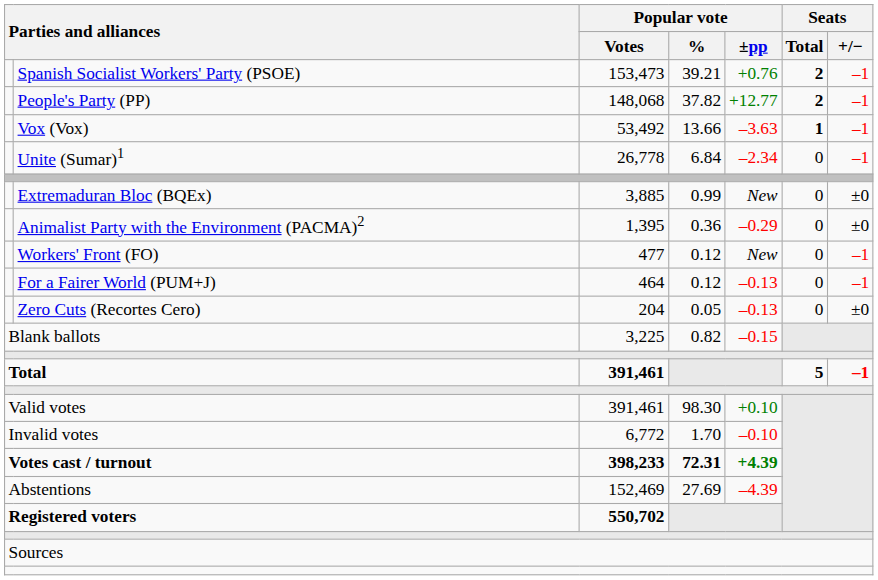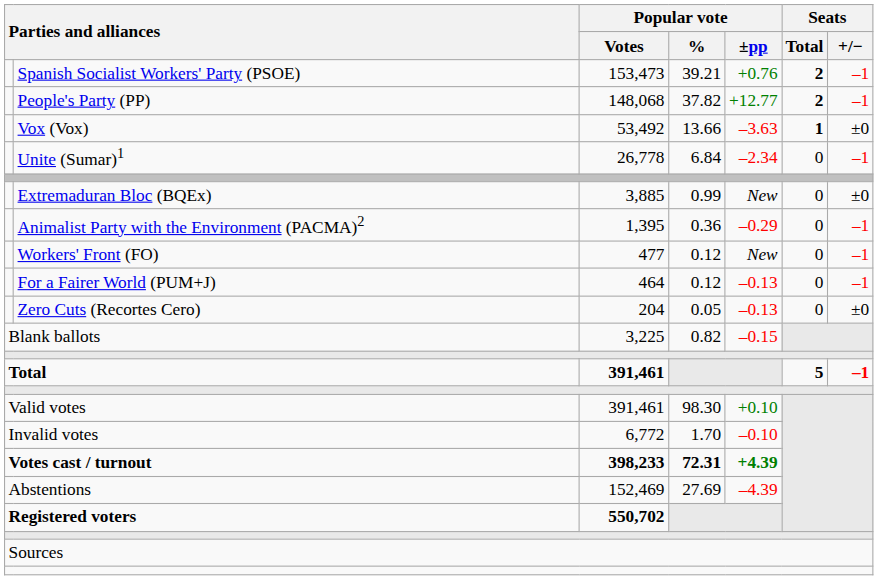(861, 127) –1 -> (860, 127) ±0
(860, 225) ±0 -> (861, 225) –1
